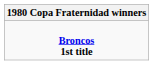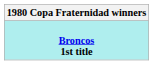(76, 46) no background -> (76, 46) paleturquoise background
